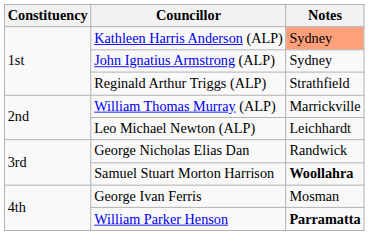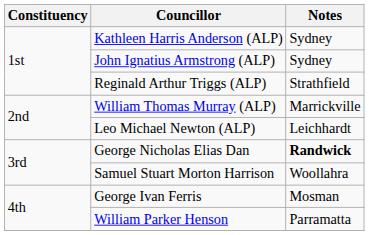(311, 38) lightsalmon background -> (311, 38) no background
(318, 151) normal -> (320, 151) bold
(321, 173) bold -> (319, 173) normal
(325, 219) bold -> (320, 219) normal
